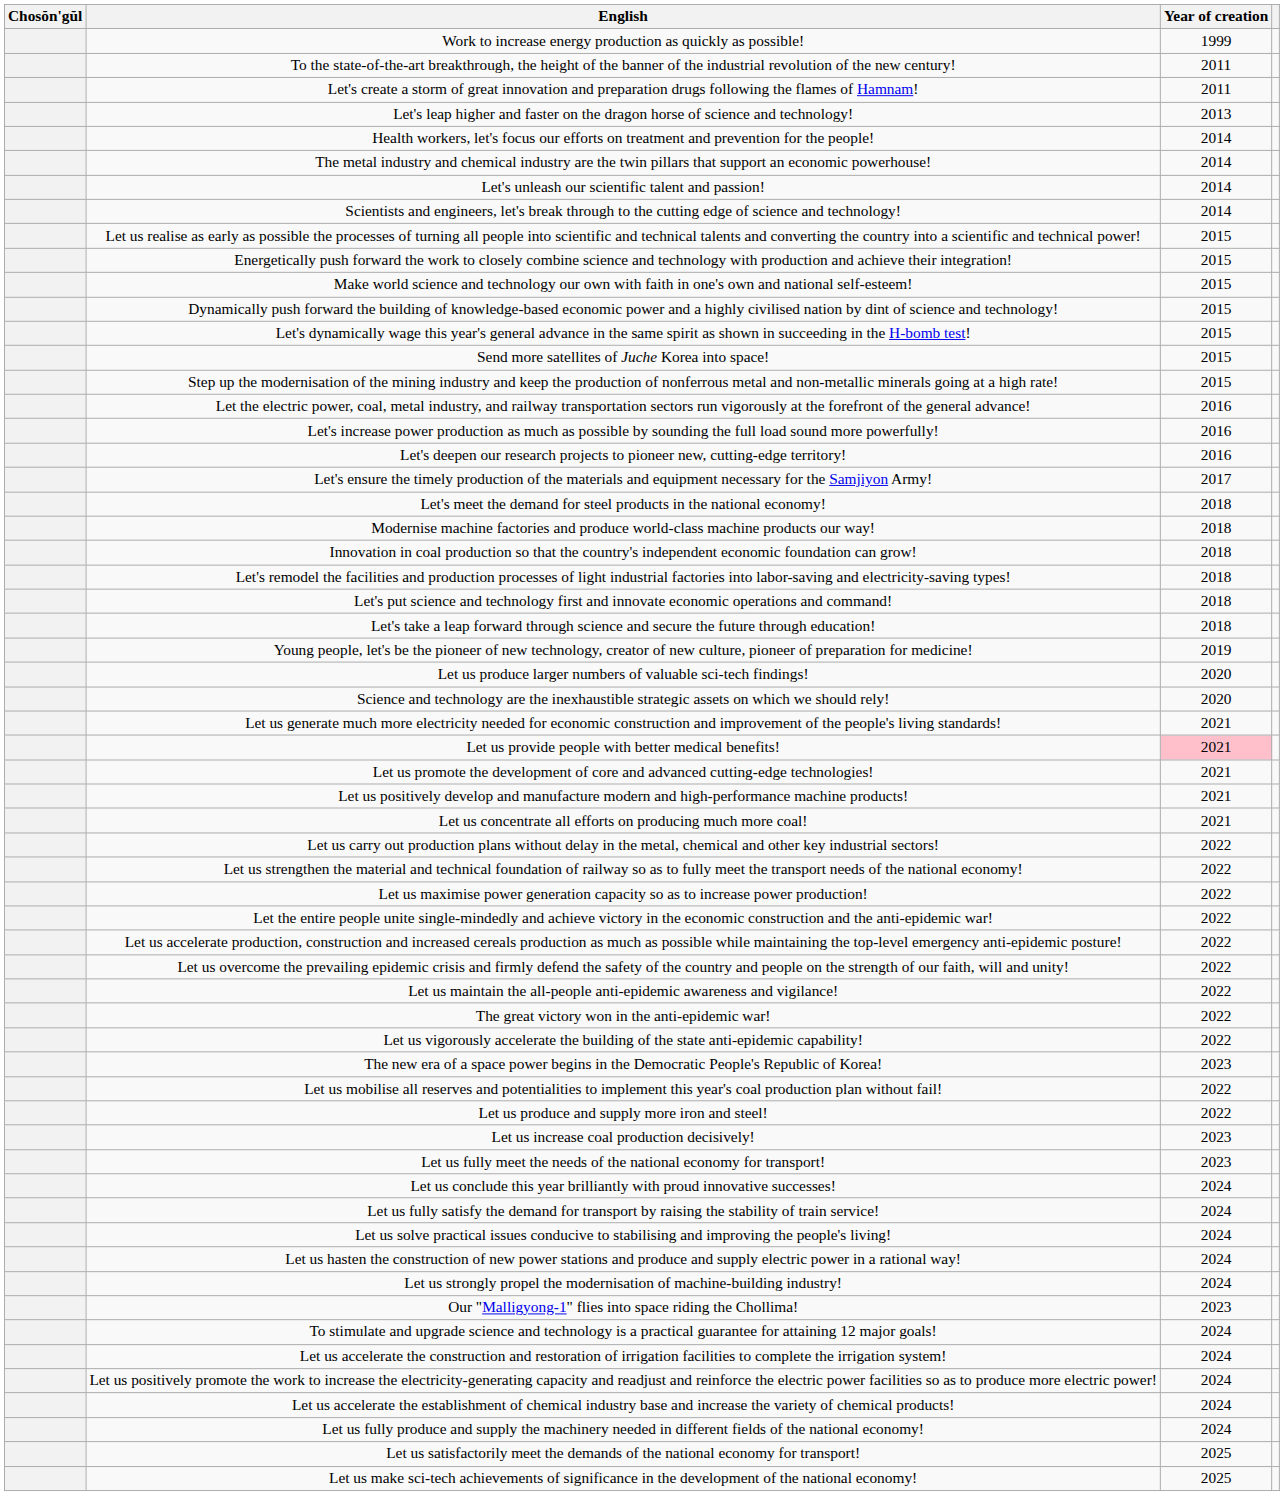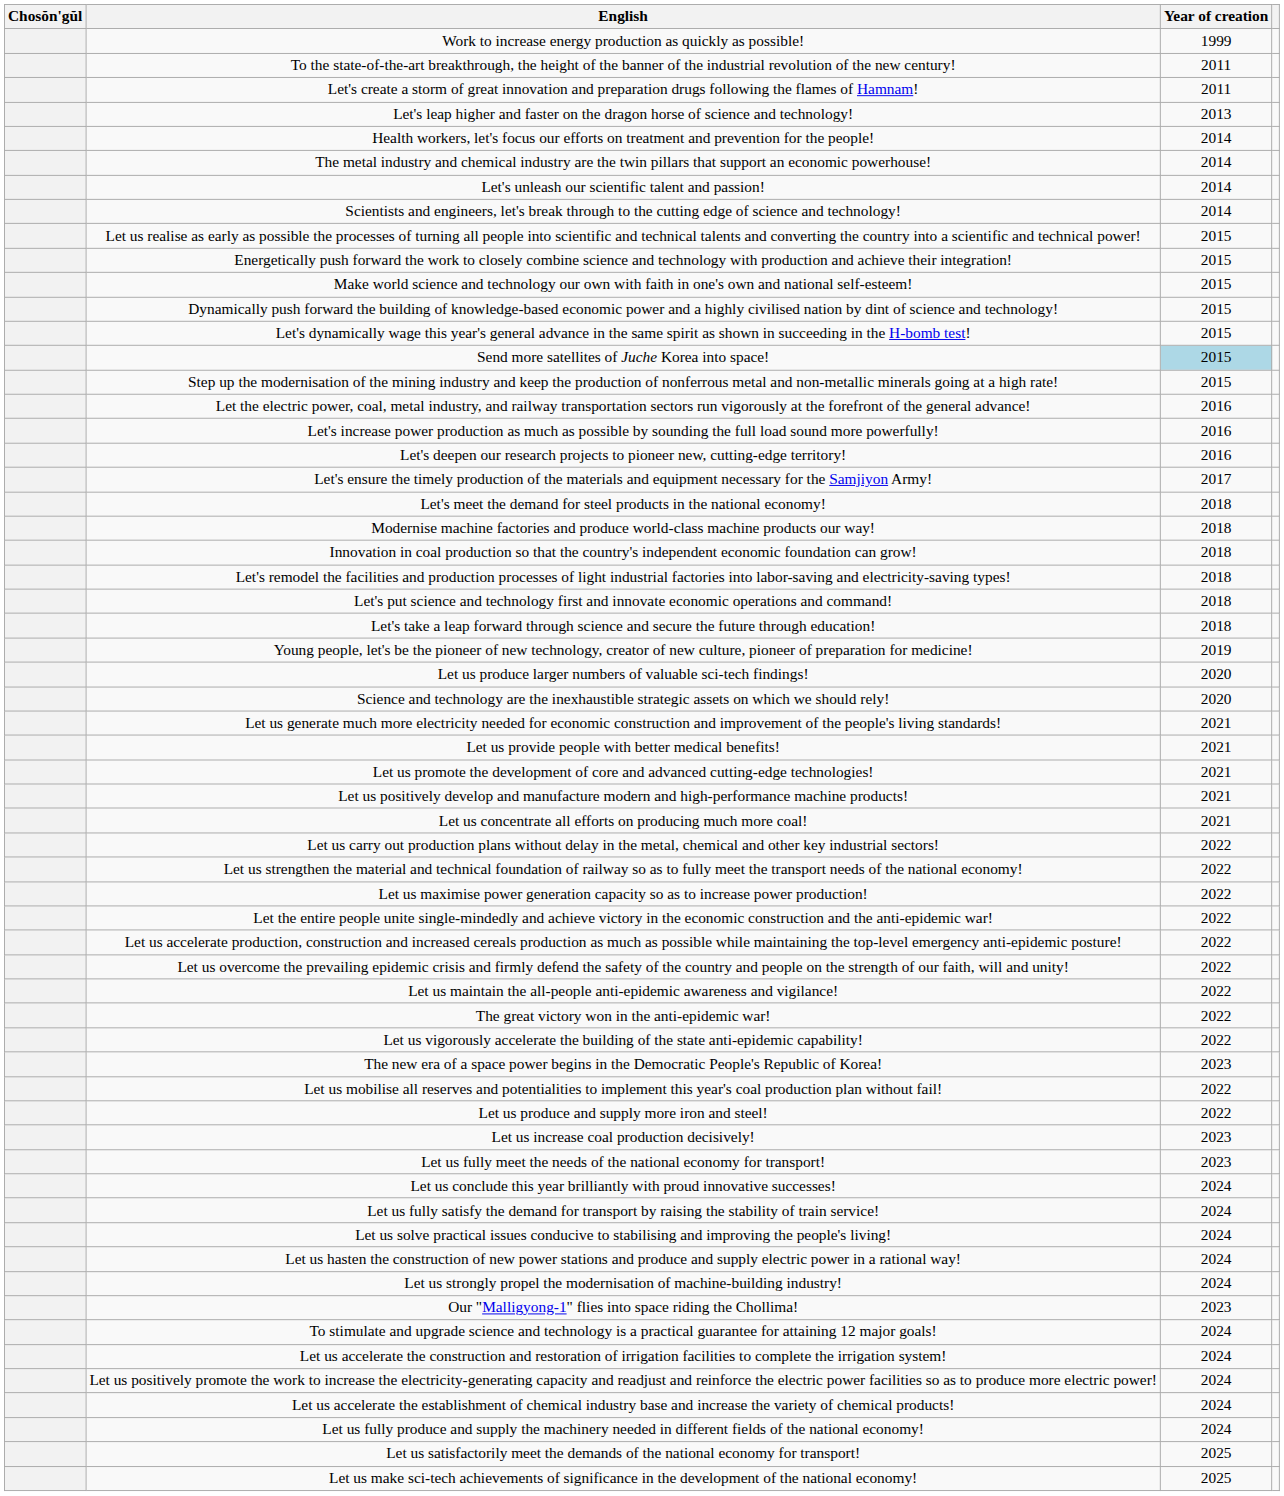(1216, 357) no background -> (1216, 357) lightblue background
(1216, 747) pink background -> (1216, 747) no background
